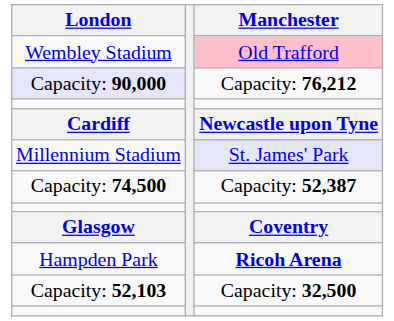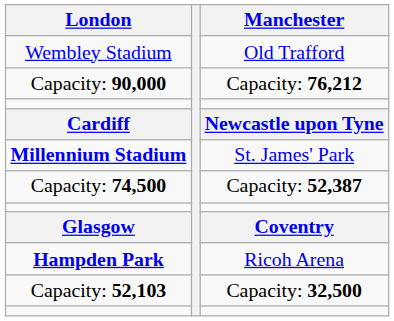(289, 51) pink background -> (294, 51) no background
(98, 83) lavender background -> (98, 83) no background
(98, 155) normal -> (98, 155) bold
(289, 155) lavender background -> (294, 155) no background
(98, 258) normal -> (98, 258) bold
(289, 258) bold -> (294, 258) normal
